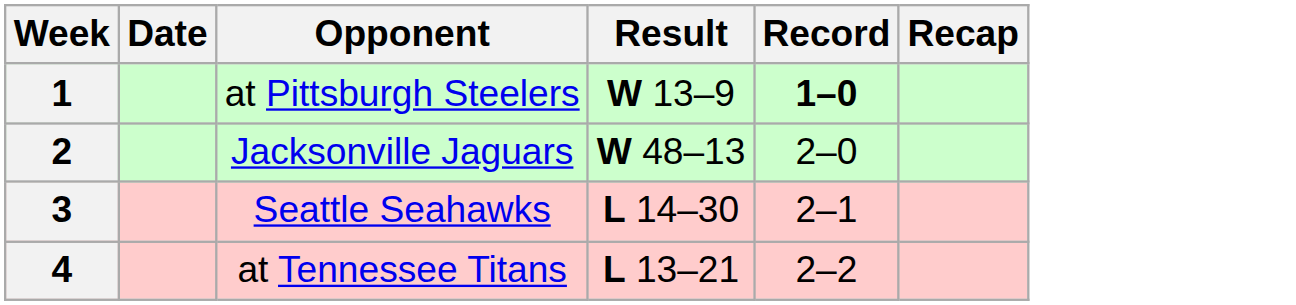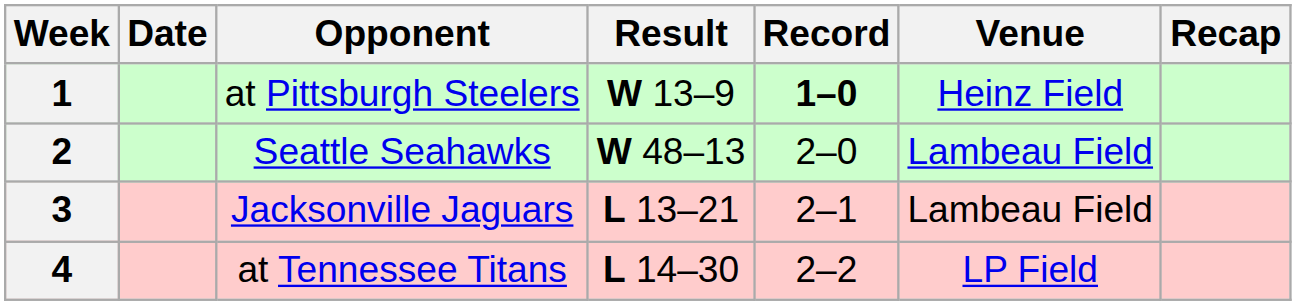+ column: (1030, 33)
(402, 151) Jacksonville Jaguars -> (402, 151) Seattle Seahawks
(402, 210) Seattle Seahawks -> (402, 210) Jacksonville Jaguars
(671, 210) L 14–30 -> (671, 210) L 13–21
(671, 269) L 13–21 -> (671, 269) L 14–30
